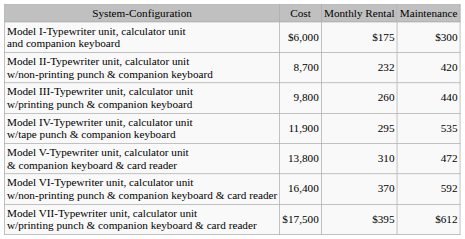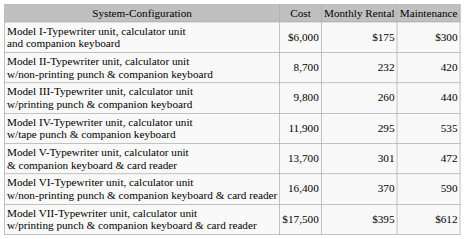(303, 158) 13,800 -> (303, 158) 13,700
(386, 158) 310 -> (386, 158) 301
(449, 189) 592 -> (449, 189) 590
